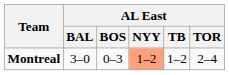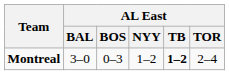(146, 59) lightsalmon background -> (146, 59) no background
(177, 59) normal -> (177, 59) bold
